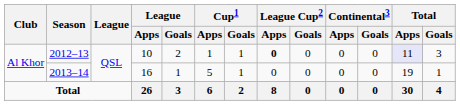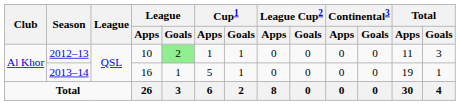(178, 54) no background -> (178, 54) lightgreen background
(274, 54) bold -> (274, 54) normal
(407, 54) lavender background -> (407, 54) no background
